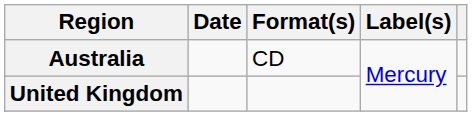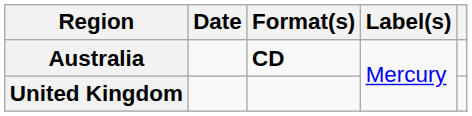(268, 57) normal -> (268, 57) bold
